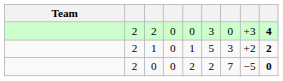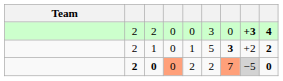(250, 31) normal -> (250, 31) bold
(230, 48) normal -> (230, 48) bold
(135, 66) normal -> (135, 66) bold
(154, 66) normal -> (154, 66) bold
(173, 66) no background -> (173, 66) lightsalmon background
(230, 66) no background -> (230, 66) lightsalmon background
(250, 66) no background -> (250, 66) lightgrey background
